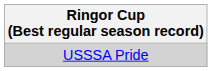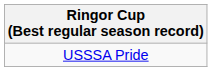(106, 54) lightgrey background -> (106, 54) no background
